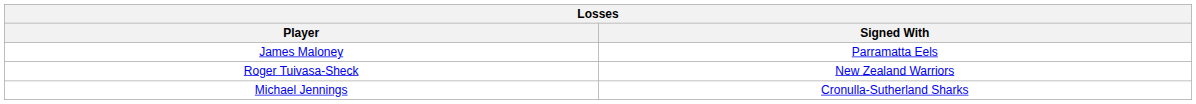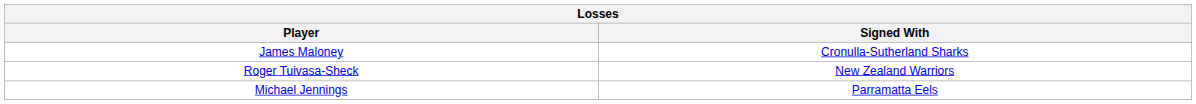(895, 52) Parramatta Eels -> (895, 52) Cronulla-Sutherland Sharks
(895, 90) Cronulla-Sutherland Sharks -> (895, 90) Parramatta Eels
